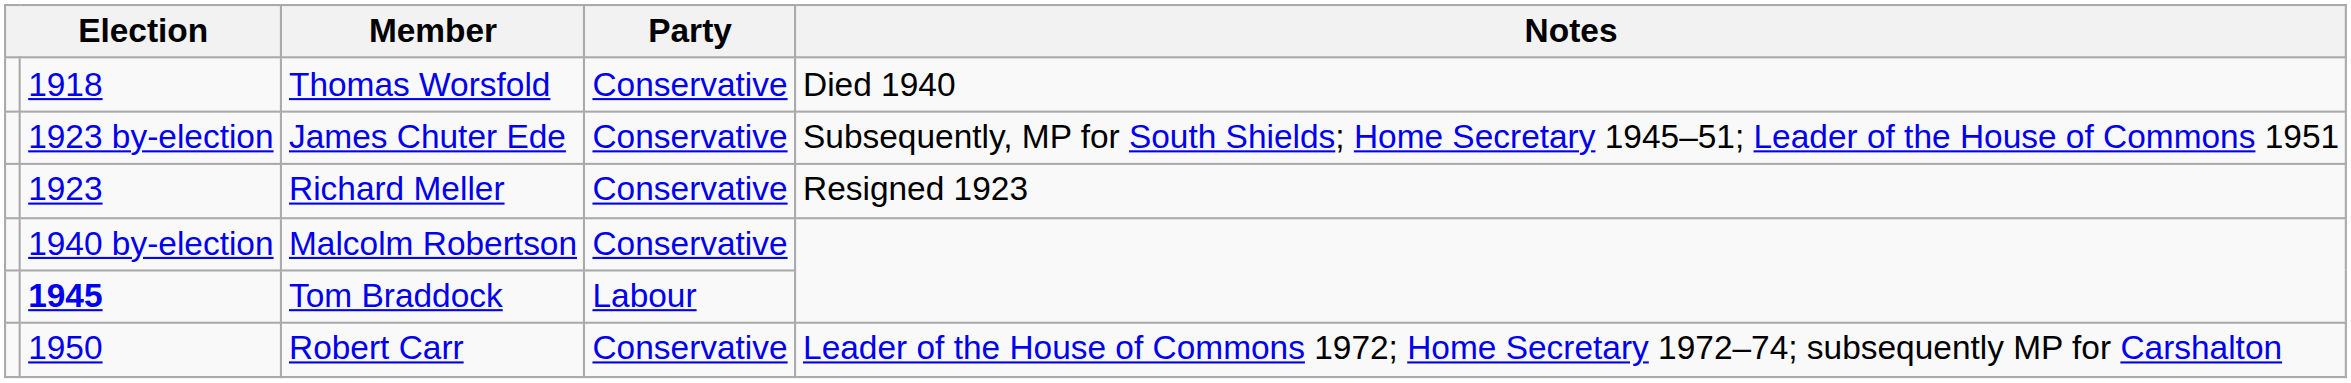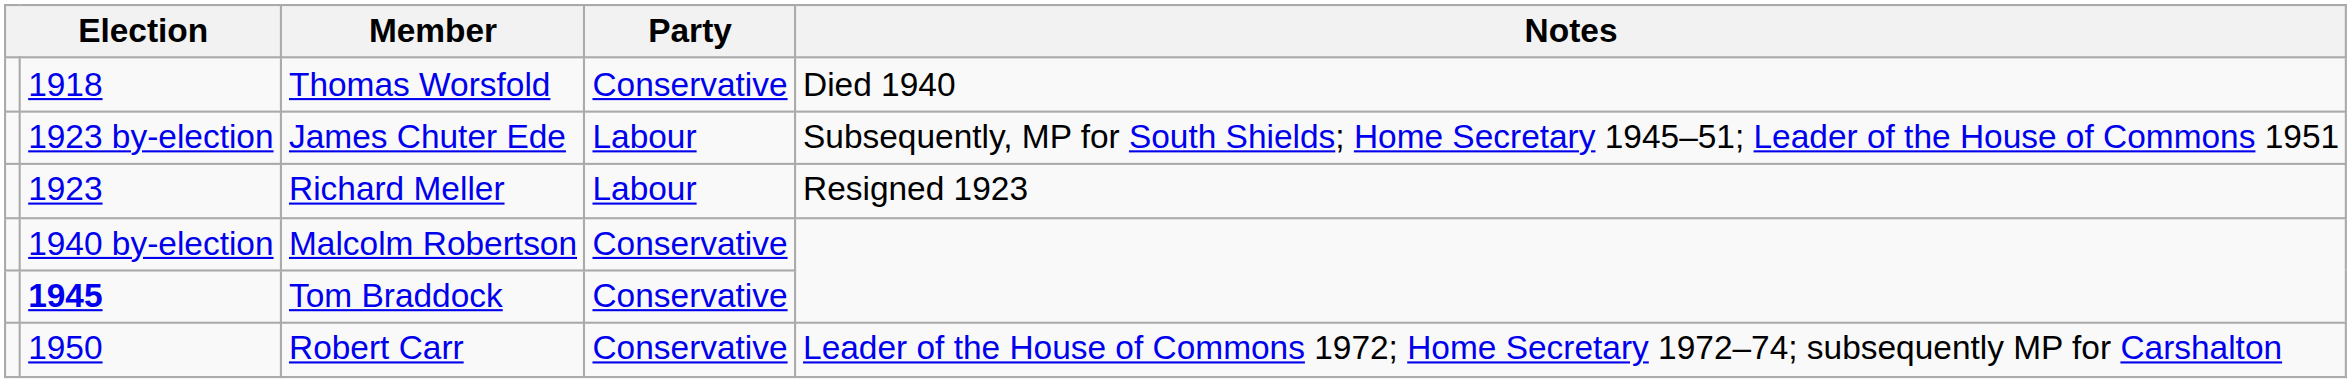(690, 137) Conservative -> (645, 137) Labour
(690, 190) Conservative -> (645, 190) Labour
(645, 296) Labour -> (690, 296) Conservative
